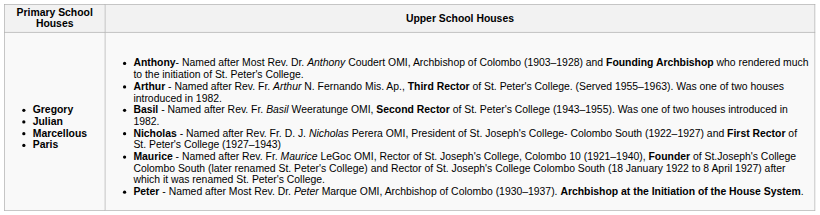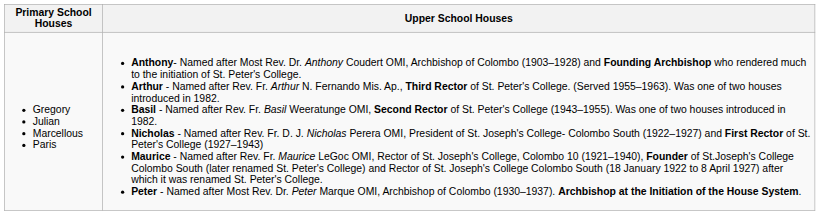(55, 127) bold -> (54, 127) normal
